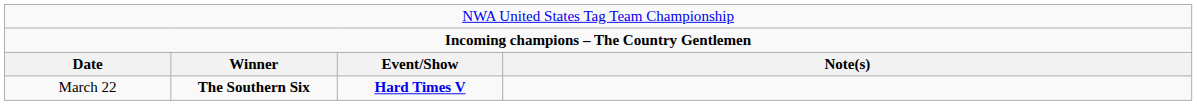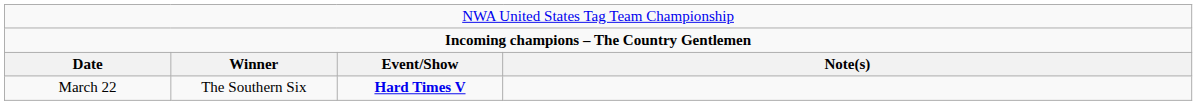(254, 87) bold -> (254, 87) normal
